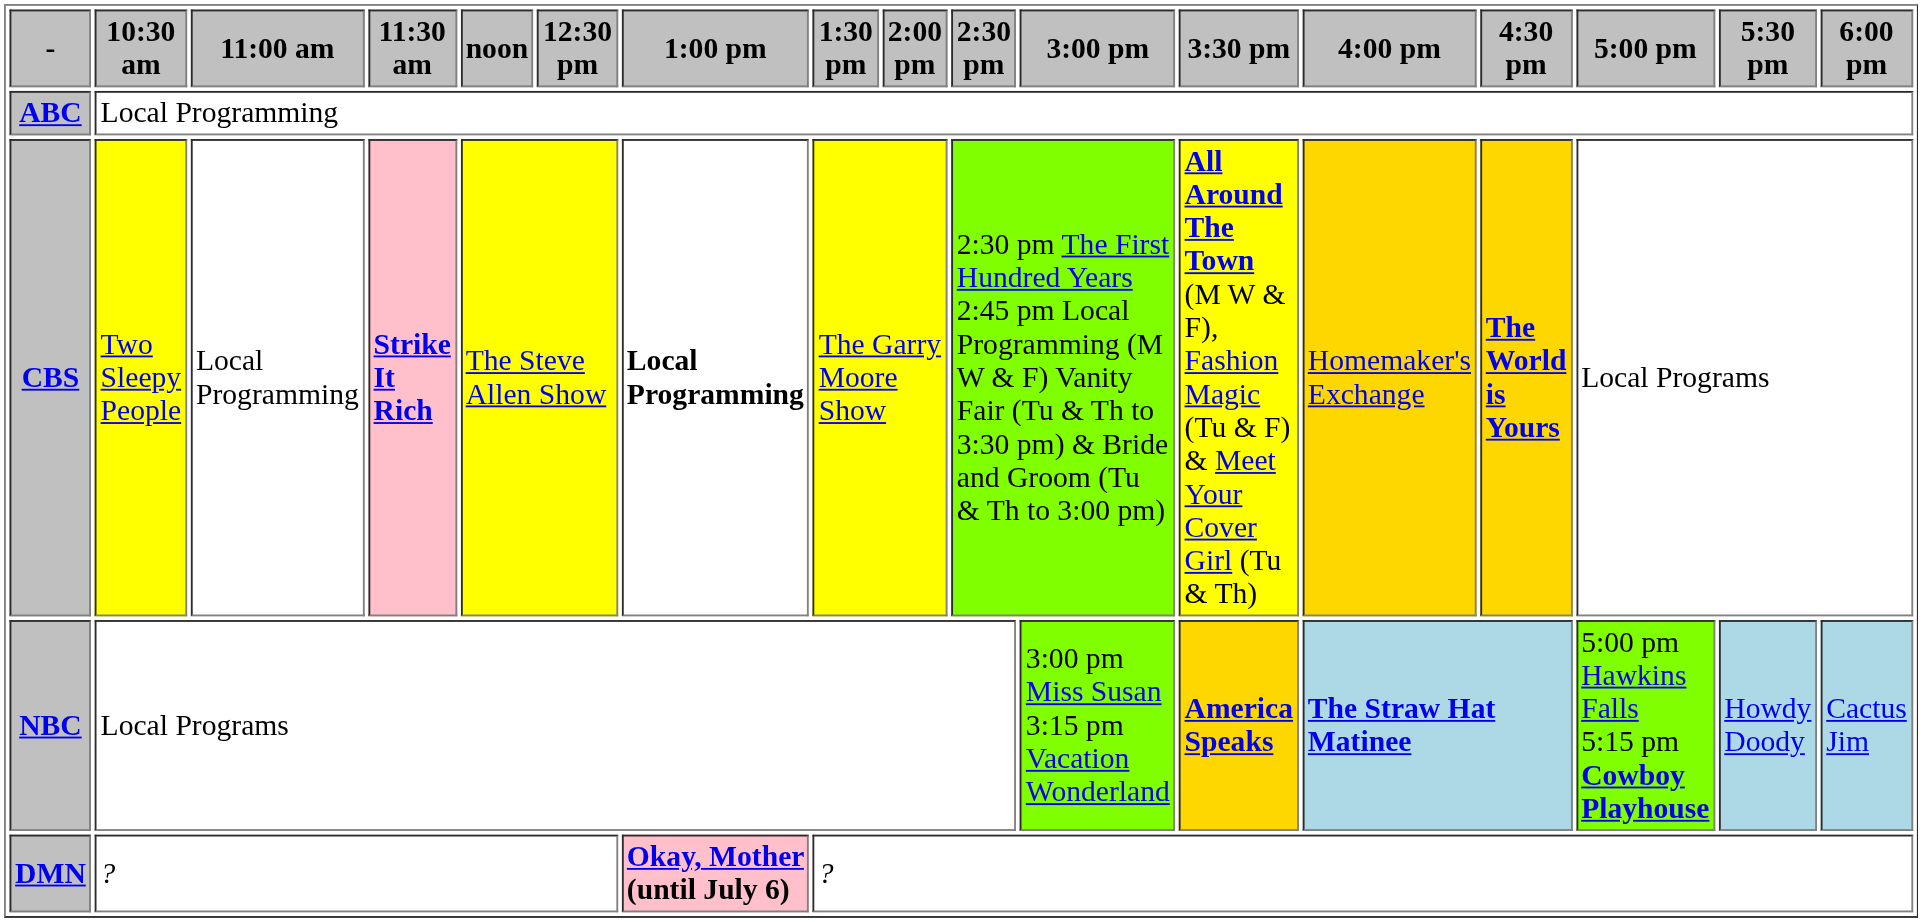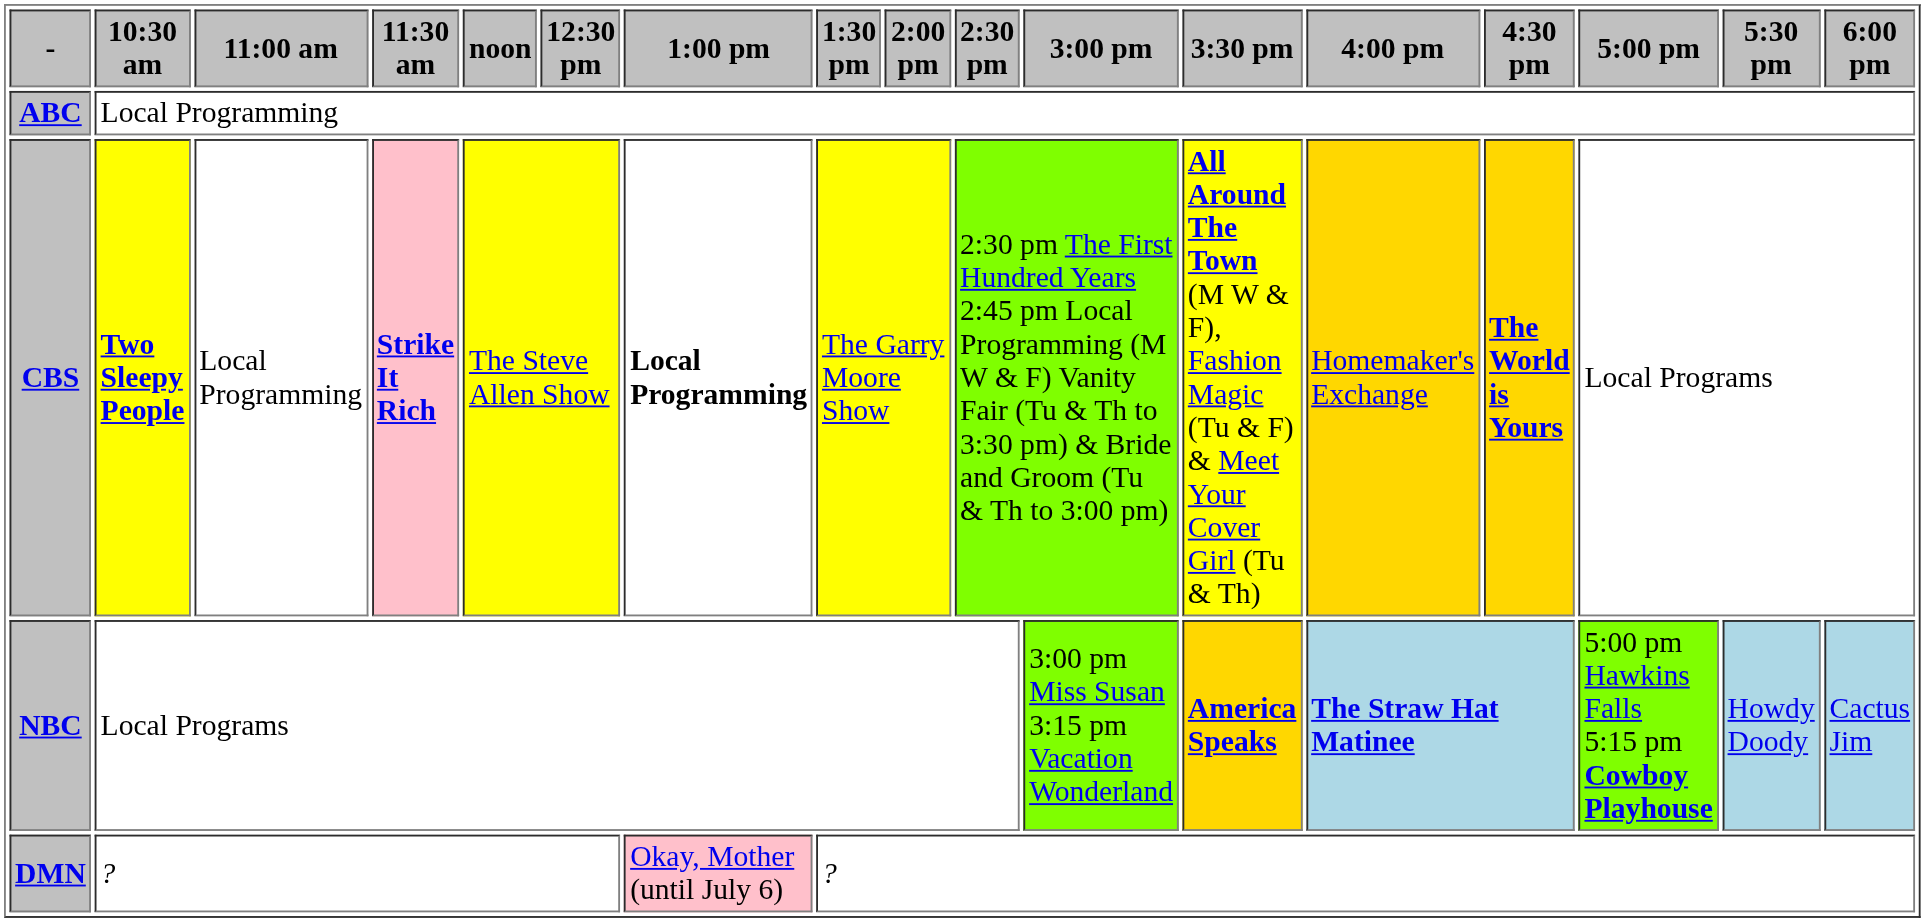(141, 377) normal -> (143, 377) bold
(715, 873) bold -> (712, 873) normal
